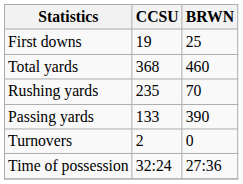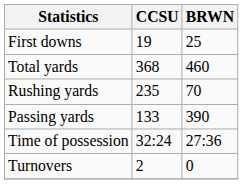rows swapped: (40, 141) <-> (68, 166)
